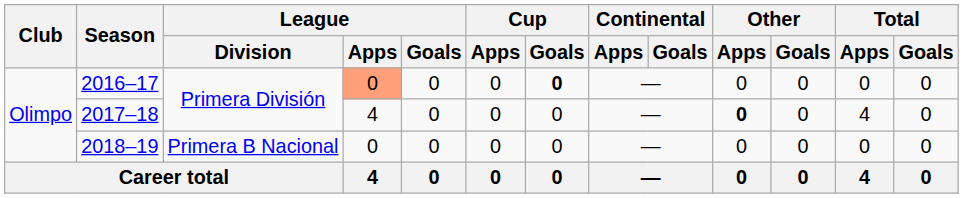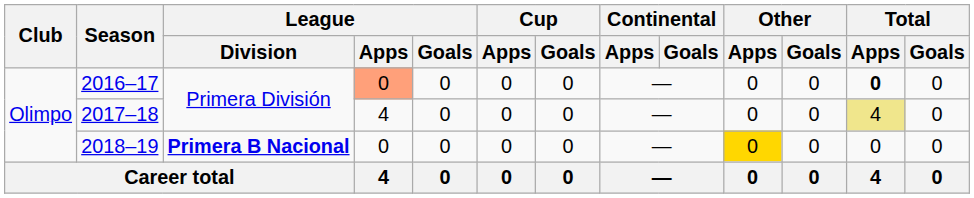(557, 83) bold -> (568, 83) normal
(865, 83) normal -> (876, 83) bold
(742, 114) bold -> (753, 114) normal
(865, 114) no background -> (876, 114) khaki background
(253, 146) normal -> (259, 146) bold
(742, 146) no background -> (753, 146) gold background
